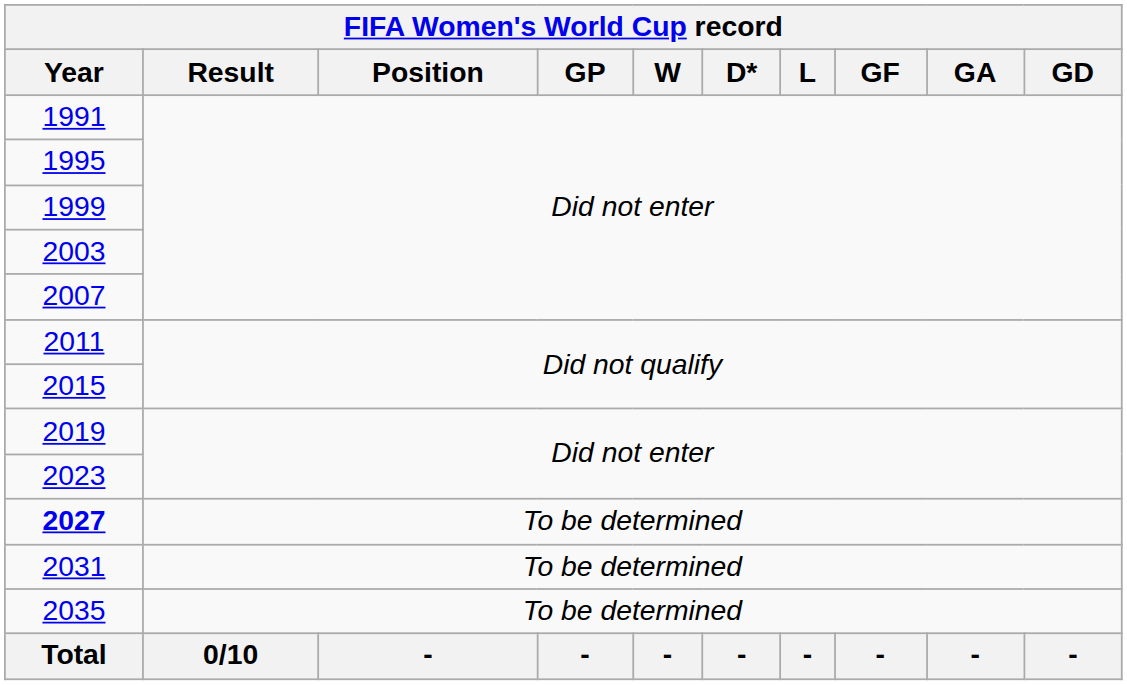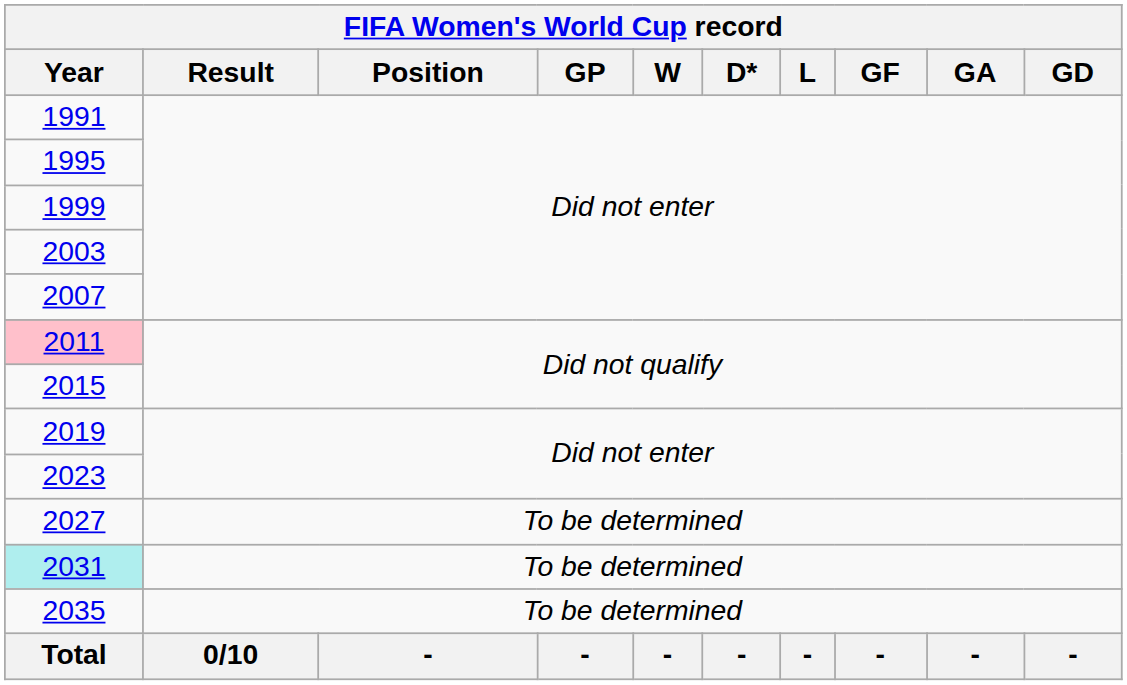(74, 341) no background -> (74, 341) pink background
(74, 521) bold -> (74, 521) normal
(74, 565) no background -> (74, 565) paleturquoise background
